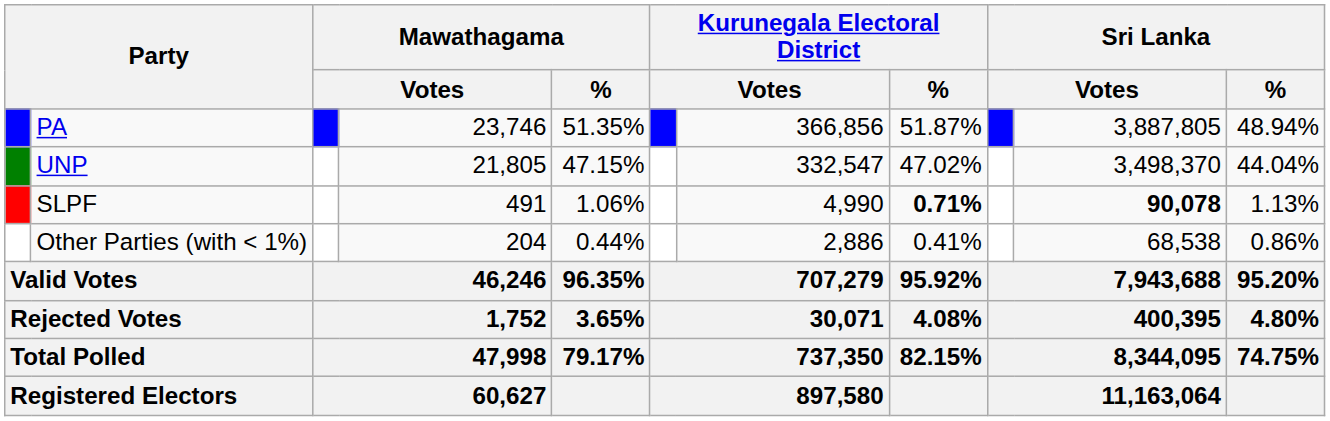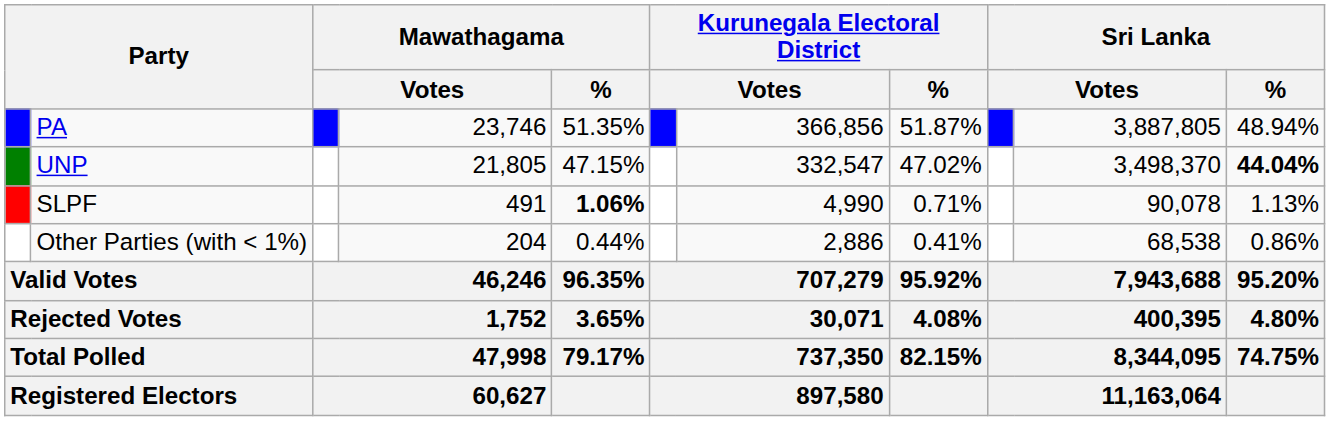(1278, 165) normal -> (1278, 165) bold
(610, 204) normal -> (610, 204) bold
(947, 204) bold -> (947, 204) normal
(1184, 204) bold -> (1184, 204) normal
